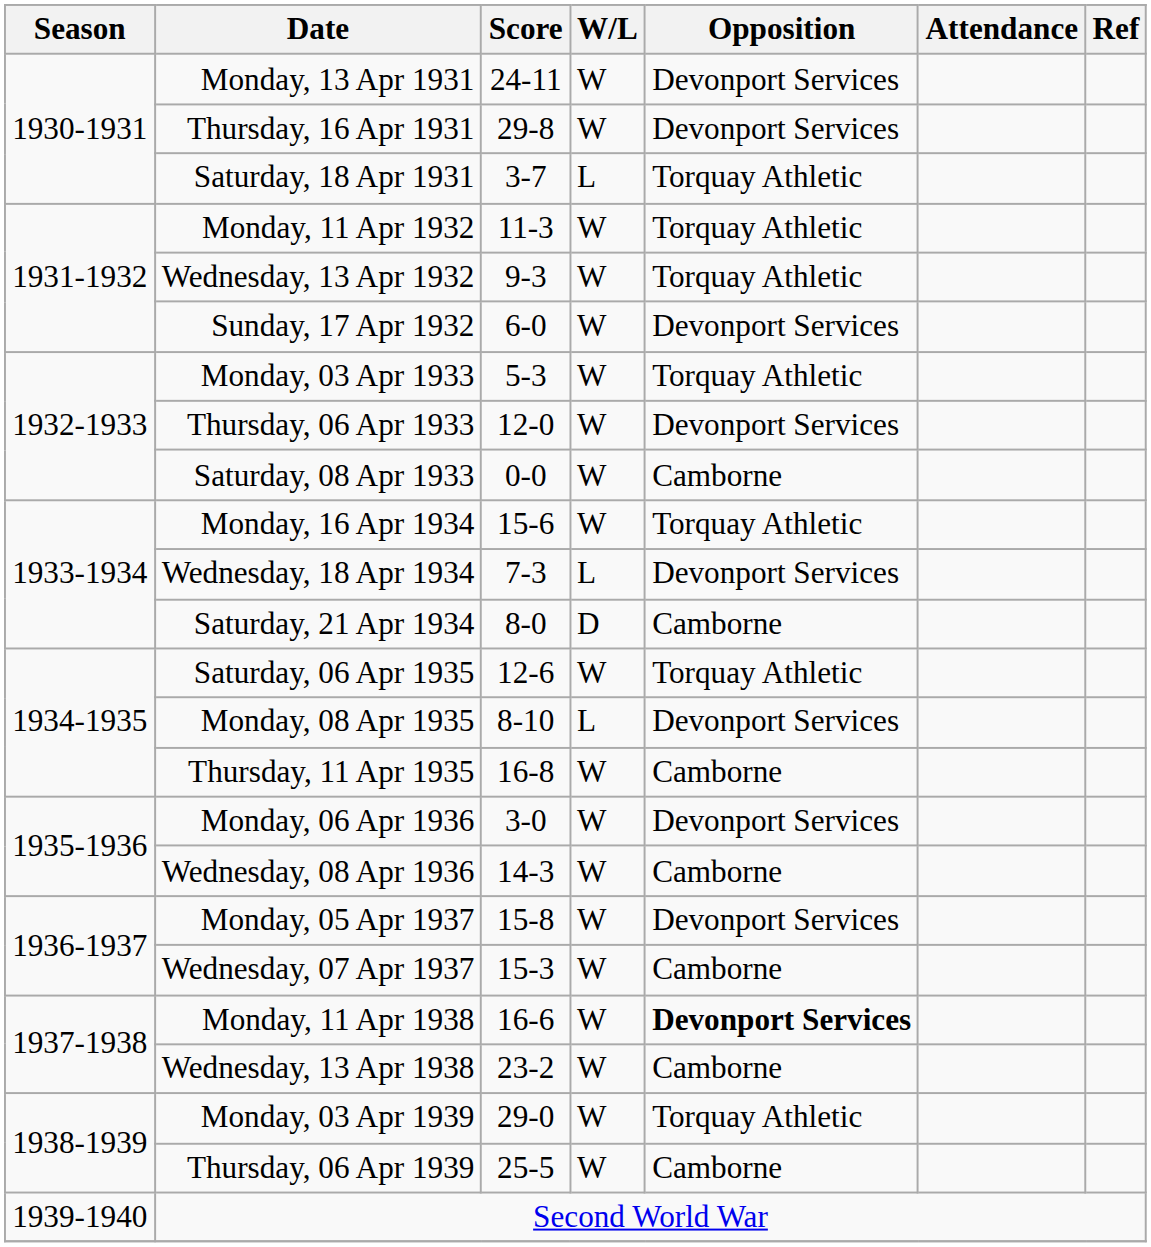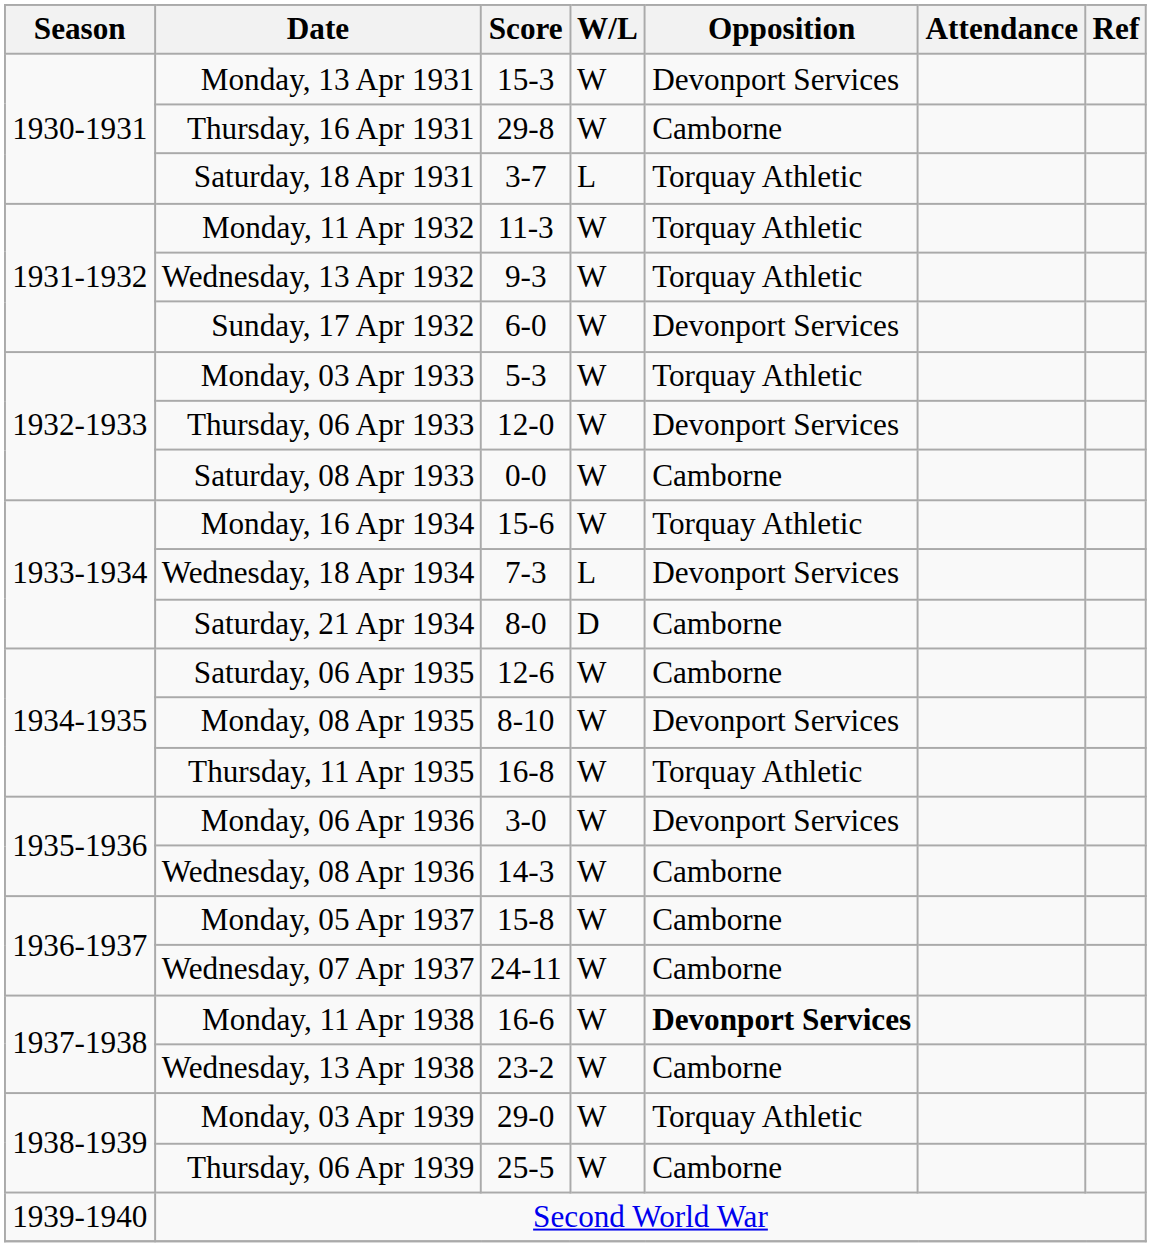(526, 78) 24-11 -> (526, 78) 15-3
(776, 128) Devonport Services -> (717, 128) Camborne
(757, 672) Torquay Athletic -> (717, 672) Camborne
(587, 721) L -> (592, 721) W
(717, 771) Camborne -> (757, 771) Torquay Athletic
(776, 919) Devonport Services -> (717, 919) Camborne
(526, 969) 15-3 -> (526, 969) 24-11
